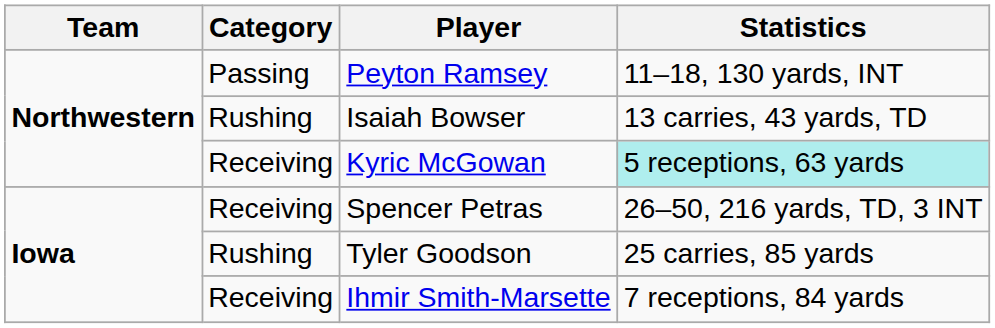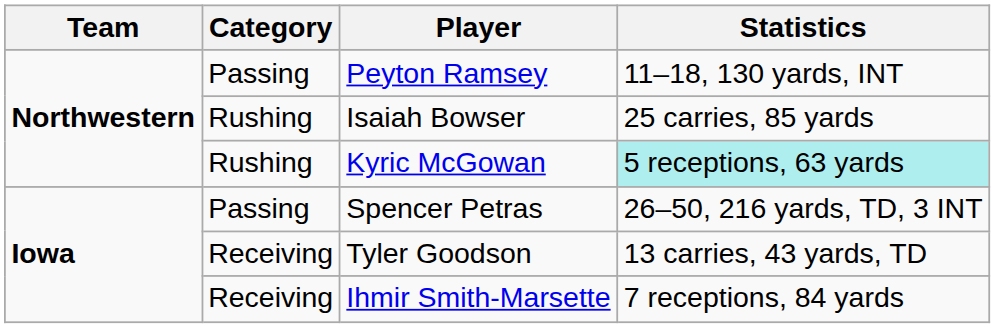(775, 117) 13 carries, 43 yards, TD -> (749, 117) 25 carries, 85 yards
(271, 163) Receiving -> (260, 163) Rushing
(271, 208) Receiving -> (259, 208) Passing
(260, 253) Rushing -> (271, 253) Receiving
(749, 253) 25 carries, 85 yards -> (775, 253) 13 carries, 43 yards, TD
